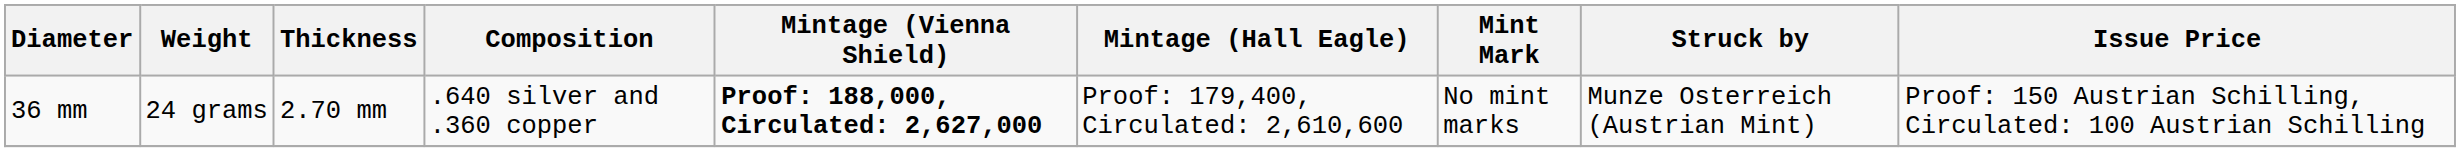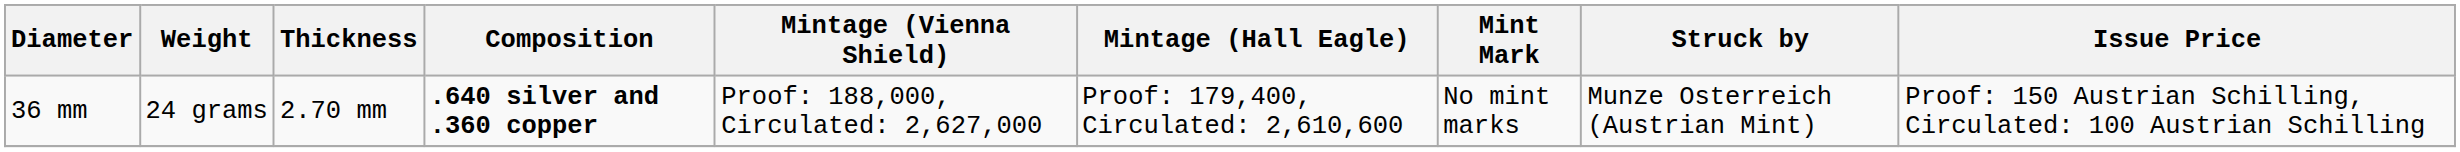(544, 111) normal -> (544, 111) bold
(882, 111) bold -> (882, 111) normal
